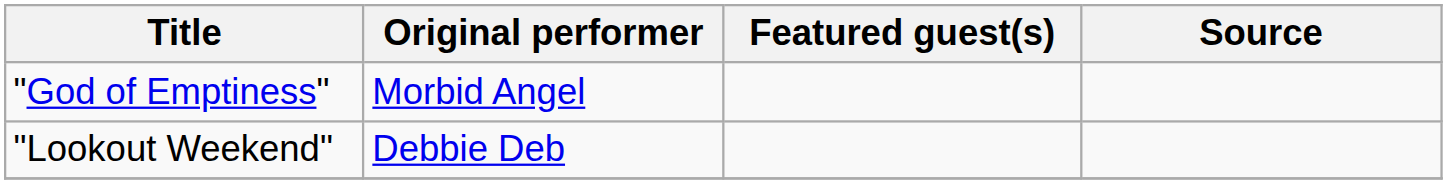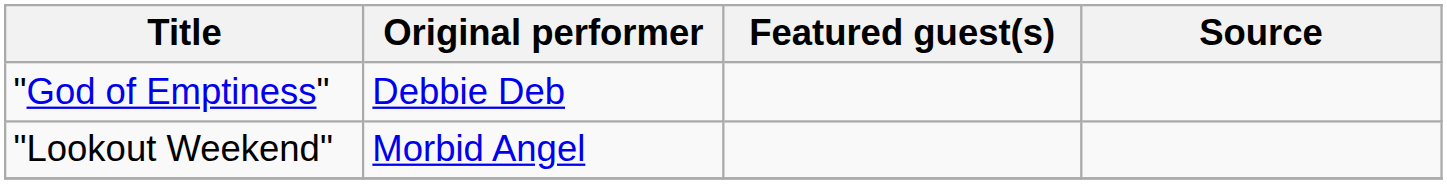(479, 91) Morbid Angel -> (469, 91) Debbie Deb
(469, 149) Debbie Deb -> (479, 149) Morbid Angel
